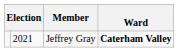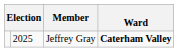(23, 39) 2021 -> (23, 39) 2025
